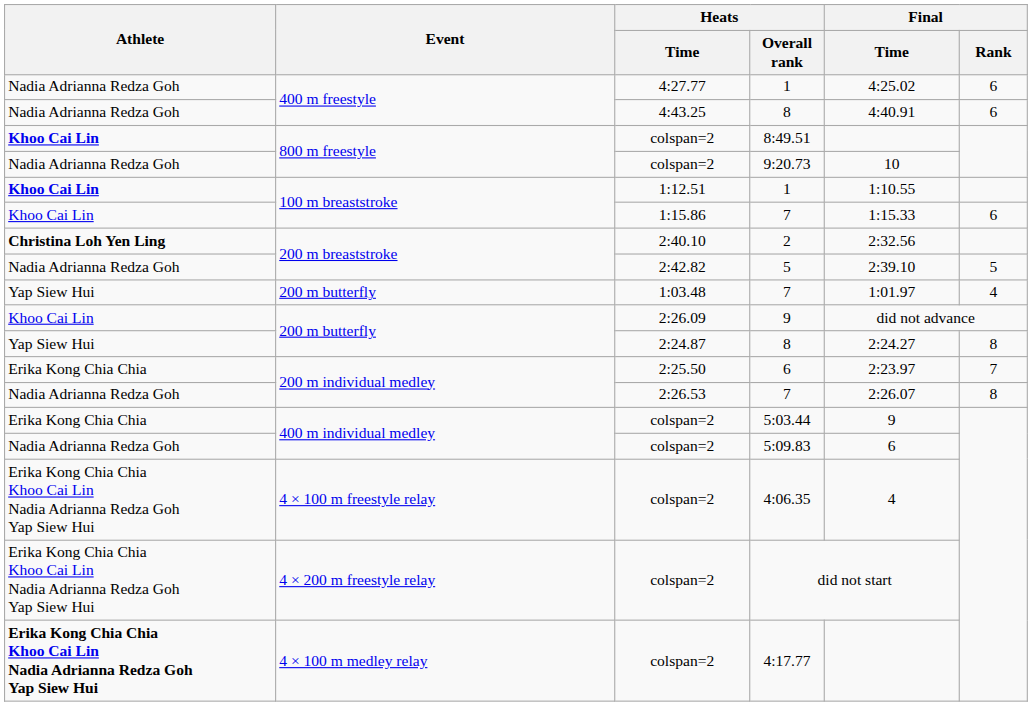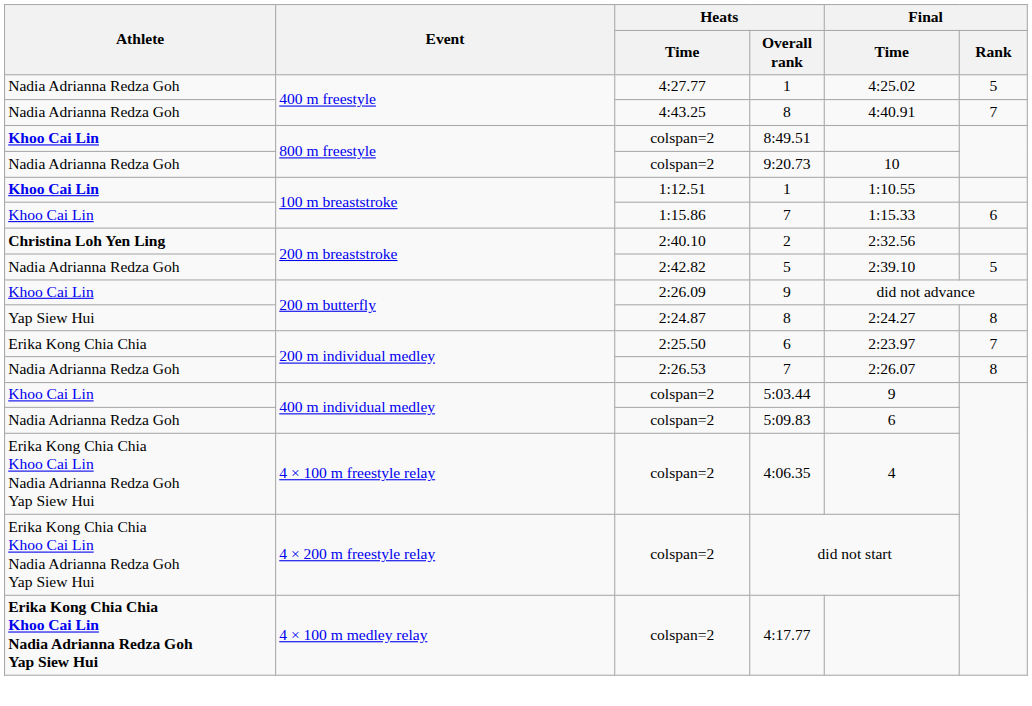(993, 87) 6 -> (993, 87) 5
(993, 113) 6 -> (993, 113) 7
- row: (682, 292)
(77, 420) Erika Kong Chia Chia -> (51, 395) Khoo Cai Lin
